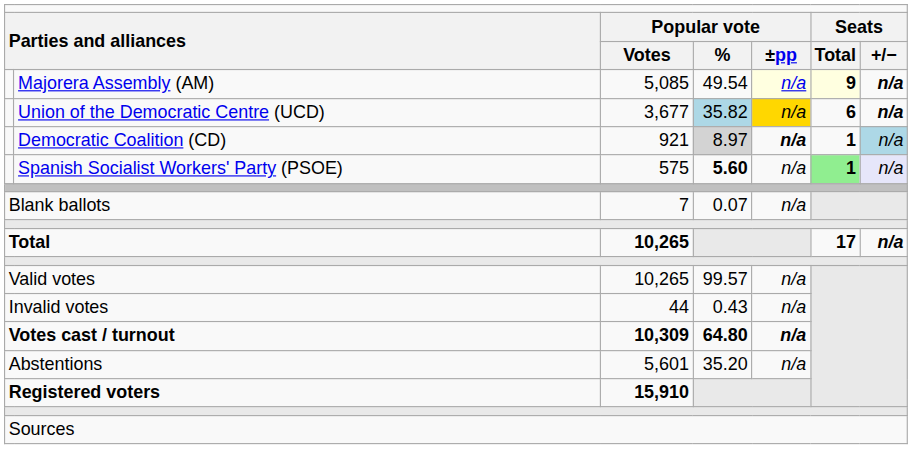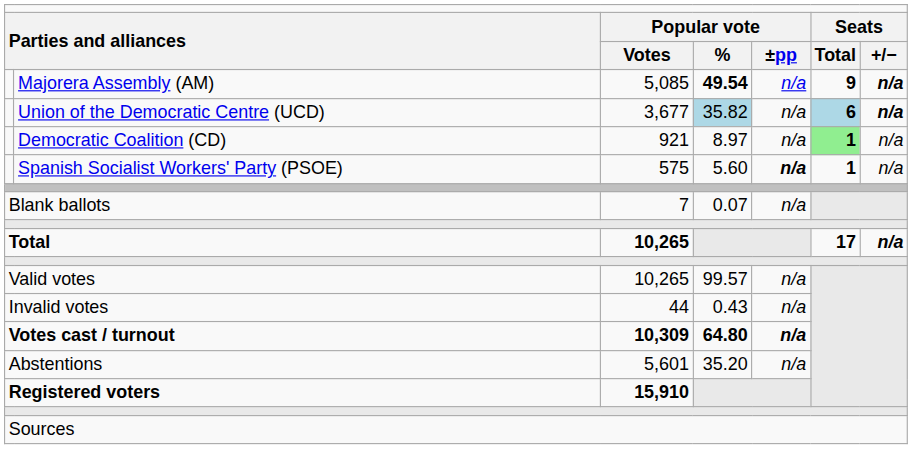(725, 83) normal -> (725, 83) bold
(794, 83) lightyellow background -> (794, 83) no background
(851, 83) lightyellow background -> (851, 83) no background
(794, 112) gold background -> (794, 112) no background
(851, 112) no background -> (851, 112) lightblue background
(730, 140) lightgrey background -> (730, 140) no background
(793, 140) bold -> (794, 140) normal
(851, 140) no background -> (851, 140) lightgreen background
(891, 140) lightblue background -> (891, 140) no background
(730, 169) bold -> (730, 169) normal
(794, 169) normal -> (793, 169) bold
(851, 169) lightgreen background -> (851, 169) no background
(891, 169) lavender background -> (891, 169) no background
